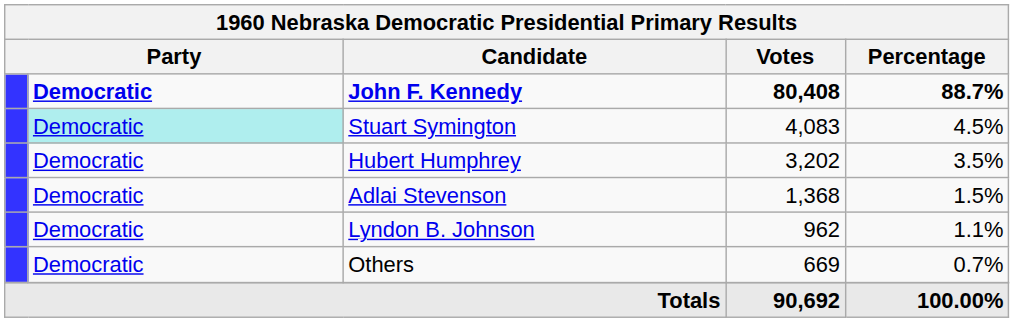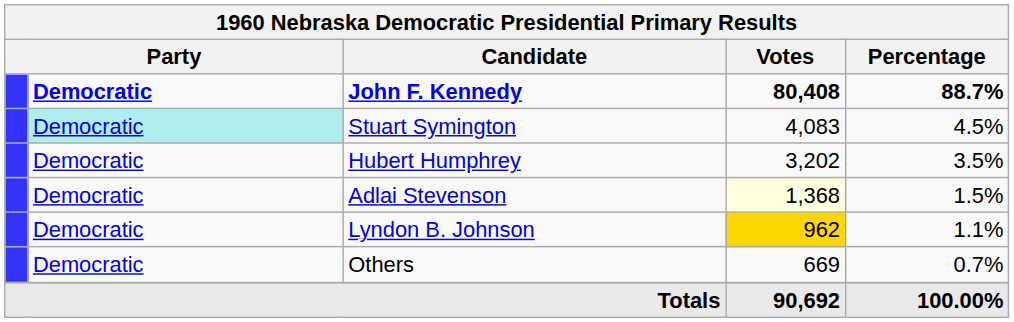(813, 195) no background -> (813, 195) lightyellow background
(822, 230) no background -> (822, 230) gold background
